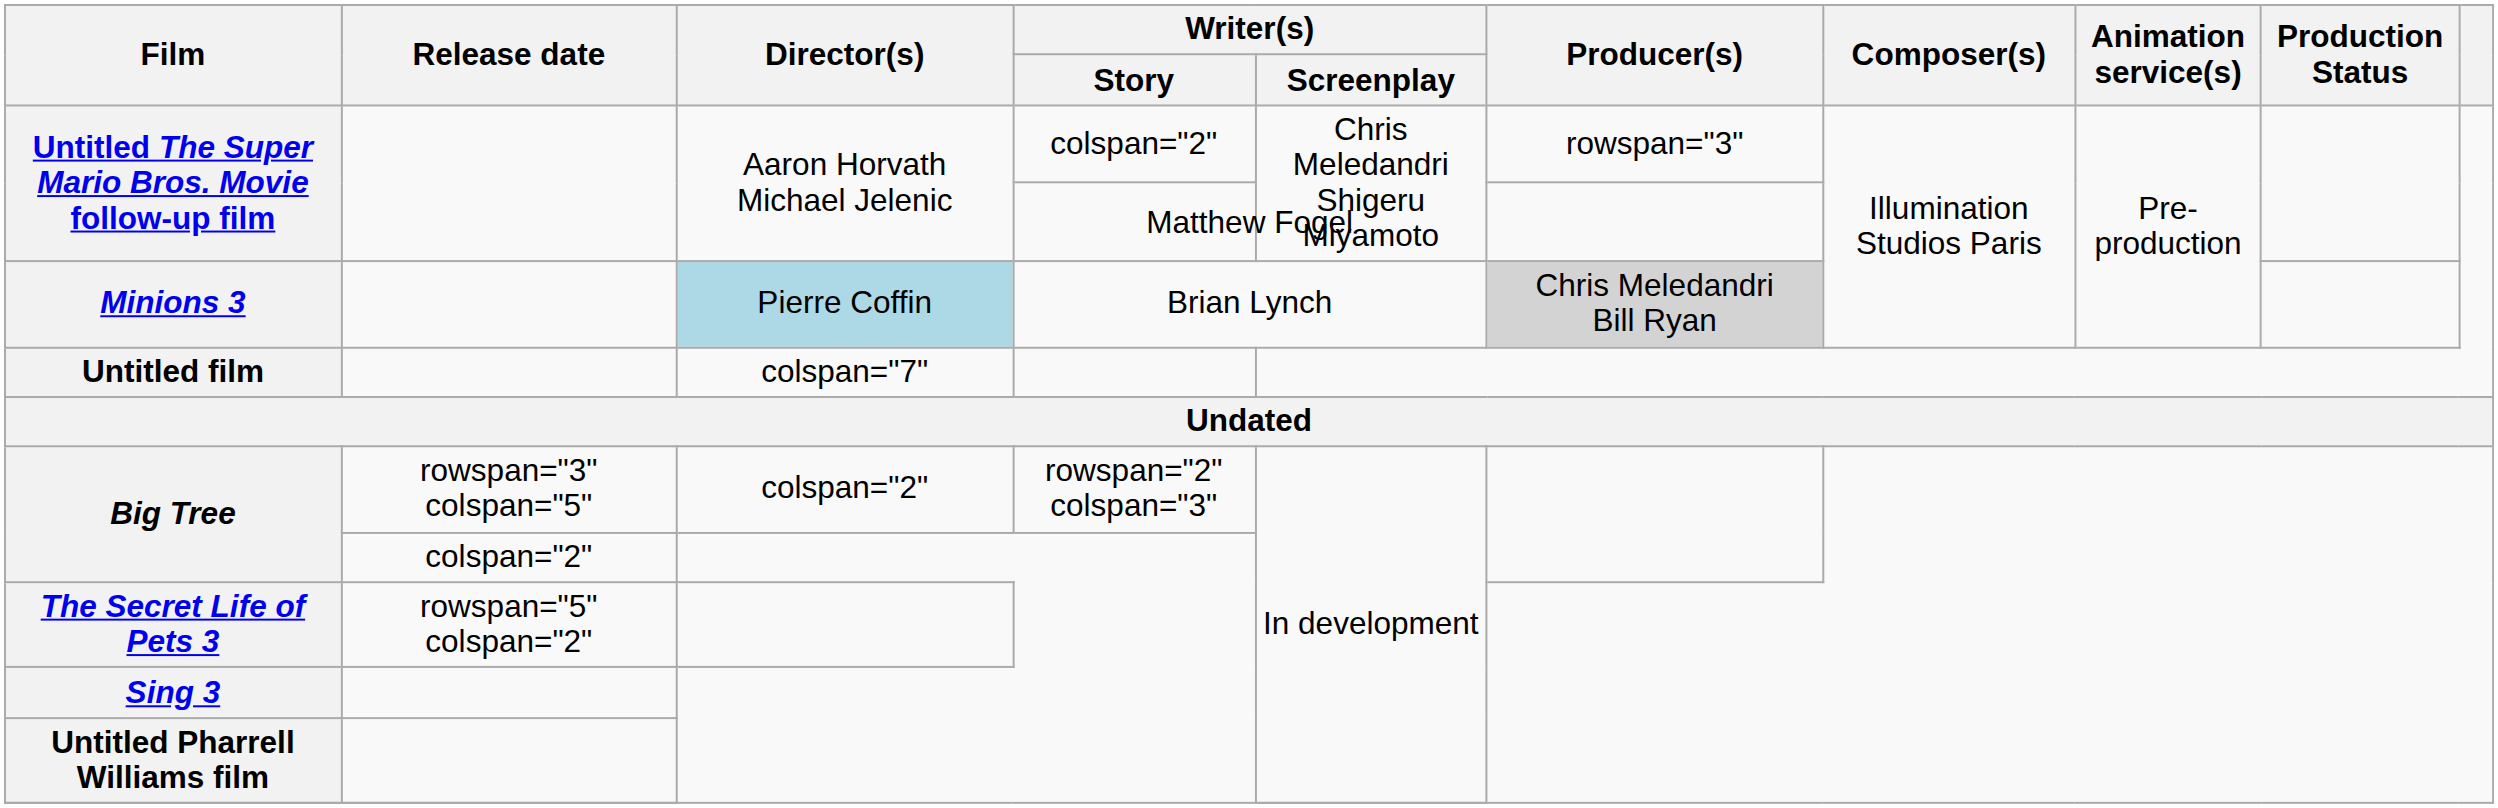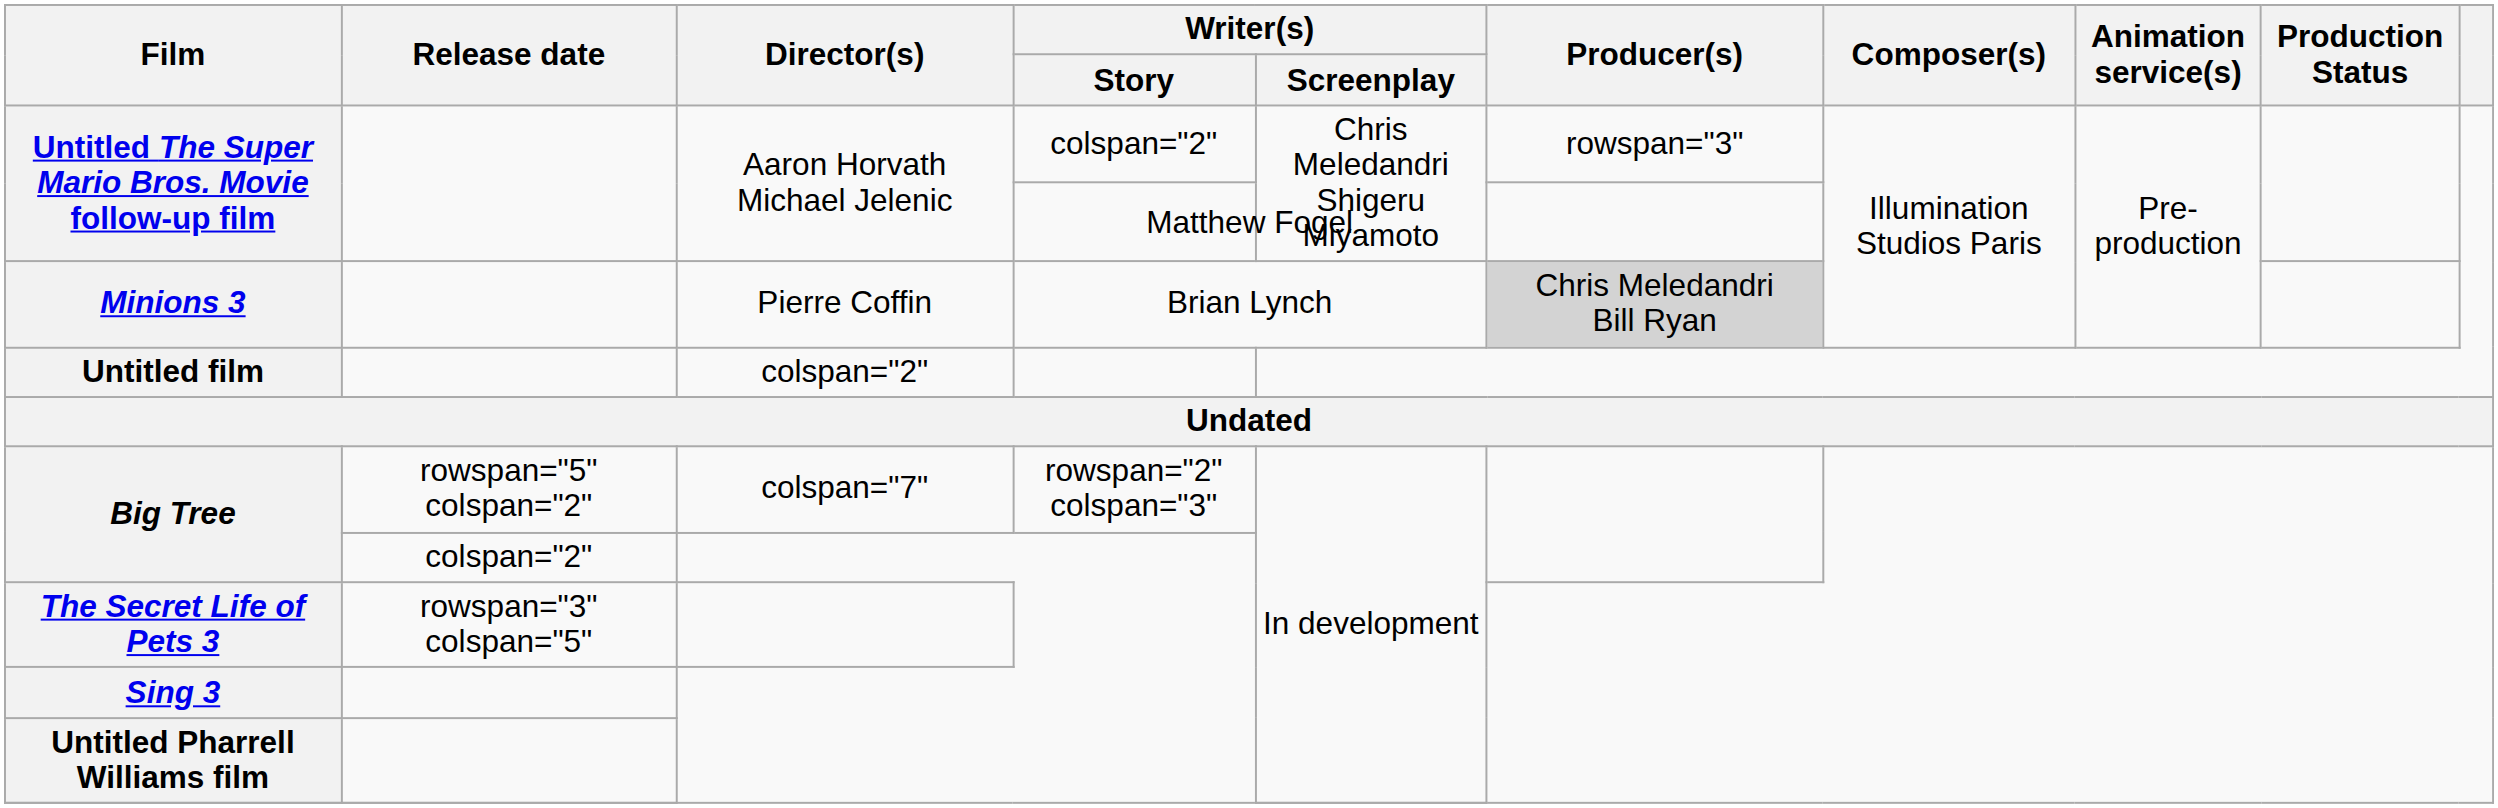(845, 303) lightblue background -> (845, 303) no background
(845, 371) colspan="7" -> (845, 371) colspan="2"
(509, 488) rowspan="3" colspan="5" -> (509, 488) rowspan="5" colspan="2"
(845, 488) colspan="2" -> (845, 488) colspan="7"
(509, 624) rowspan="5" colspan="2" -> (509, 624) rowspan="3" colspan="5"
